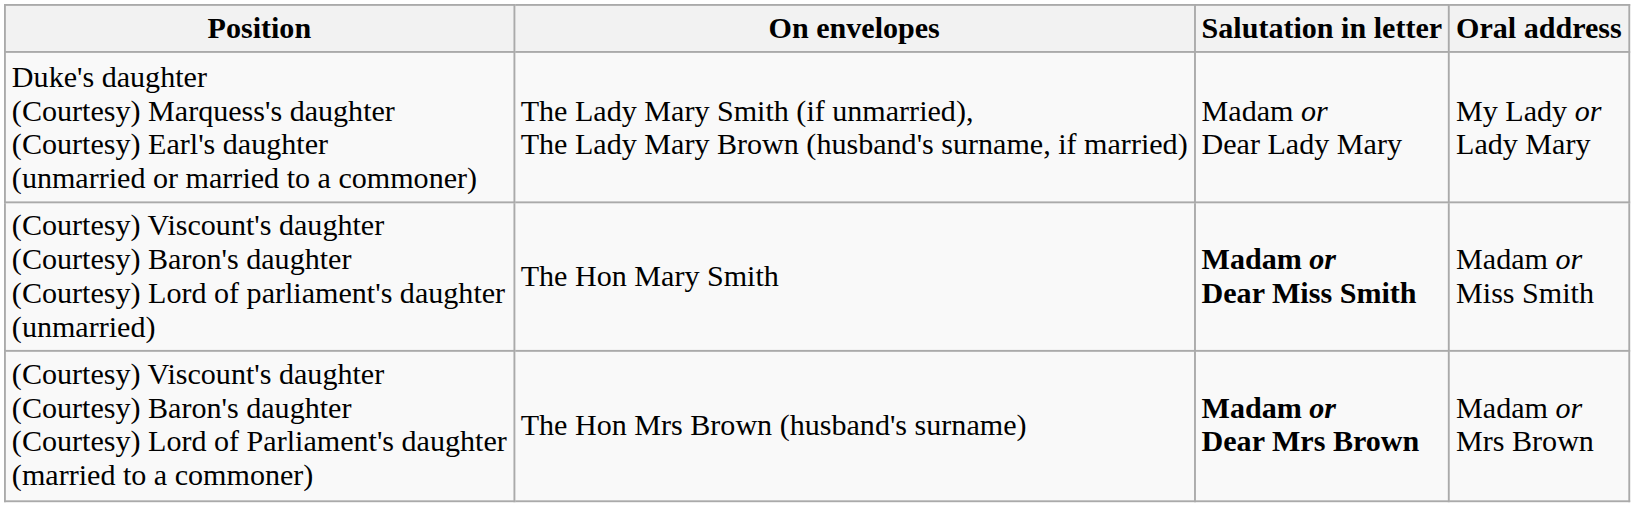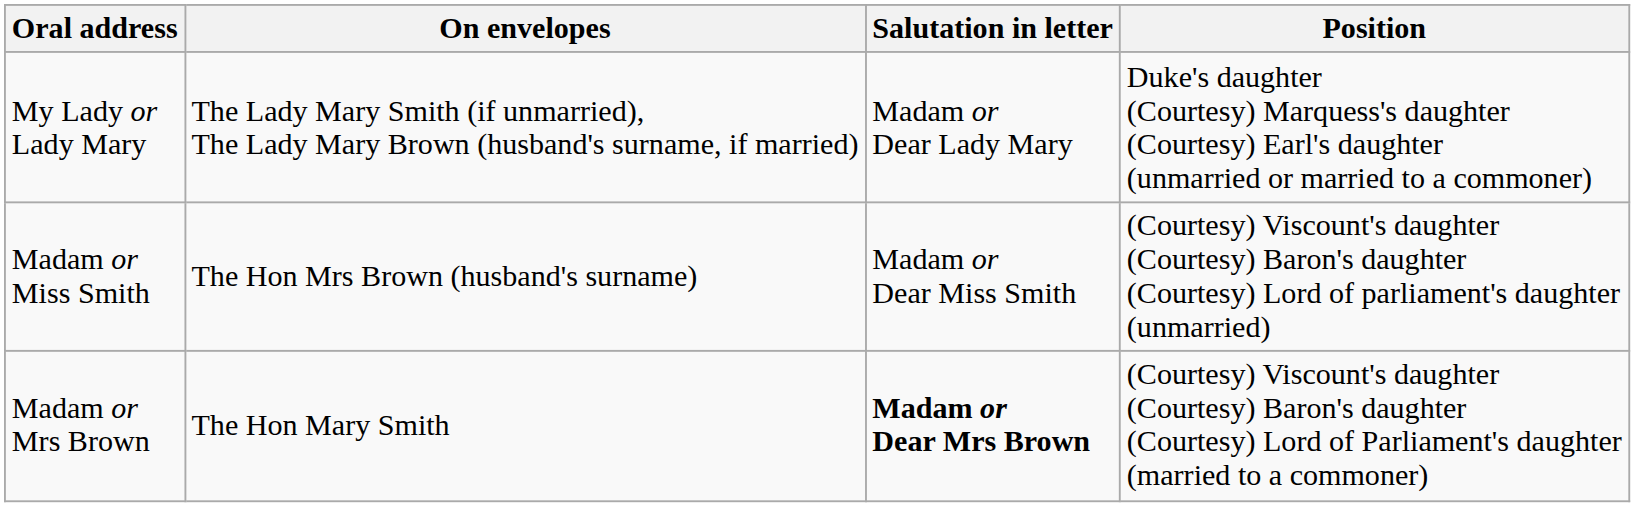columns swapped: (259, 28) <-> (1539, 28)
(650, 276) The Hon Mary Smith -> (444, 276) The Hon Mrs Brown (husband's surname)
(1309, 276) bold -> (974, 276) normal
(774, 425) The Hon Mrs Brown (husband's surname) -> (321, 425) The Hon Mary Smith
